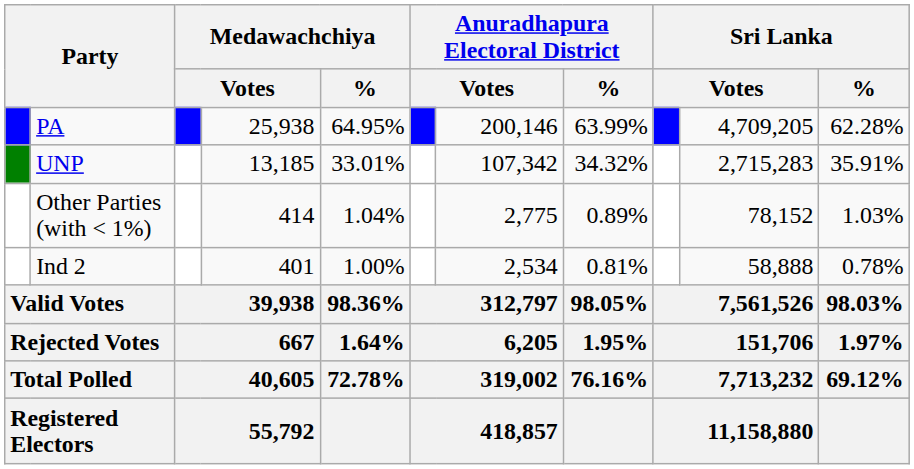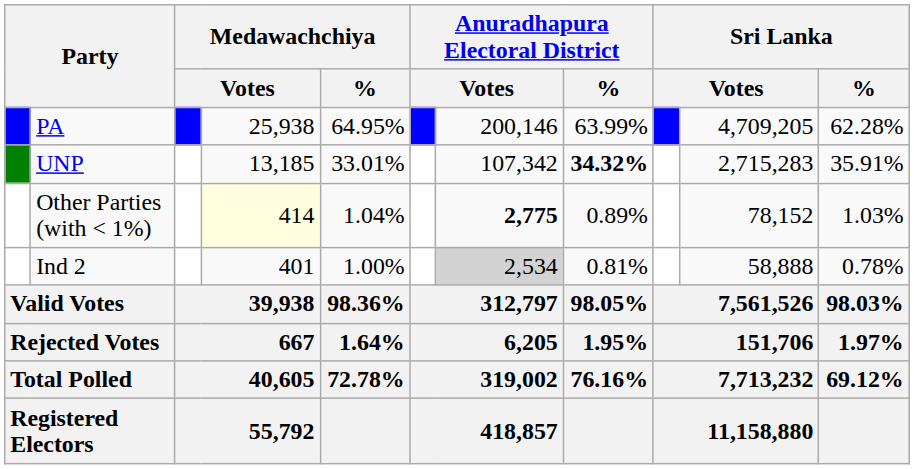(611, 163) normal -> (609, 163) bold
(297, 214) no background -> (297, 214) lightyellow background
(531, 214) normal -> (531, 214) bold
(531, 266) no background -> (531, 266) lightgrey background
